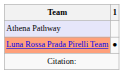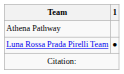(33, 29) lavender background -> (33, 29) no background
(57, 45) lightsalmon background -> (57, 45) no background
